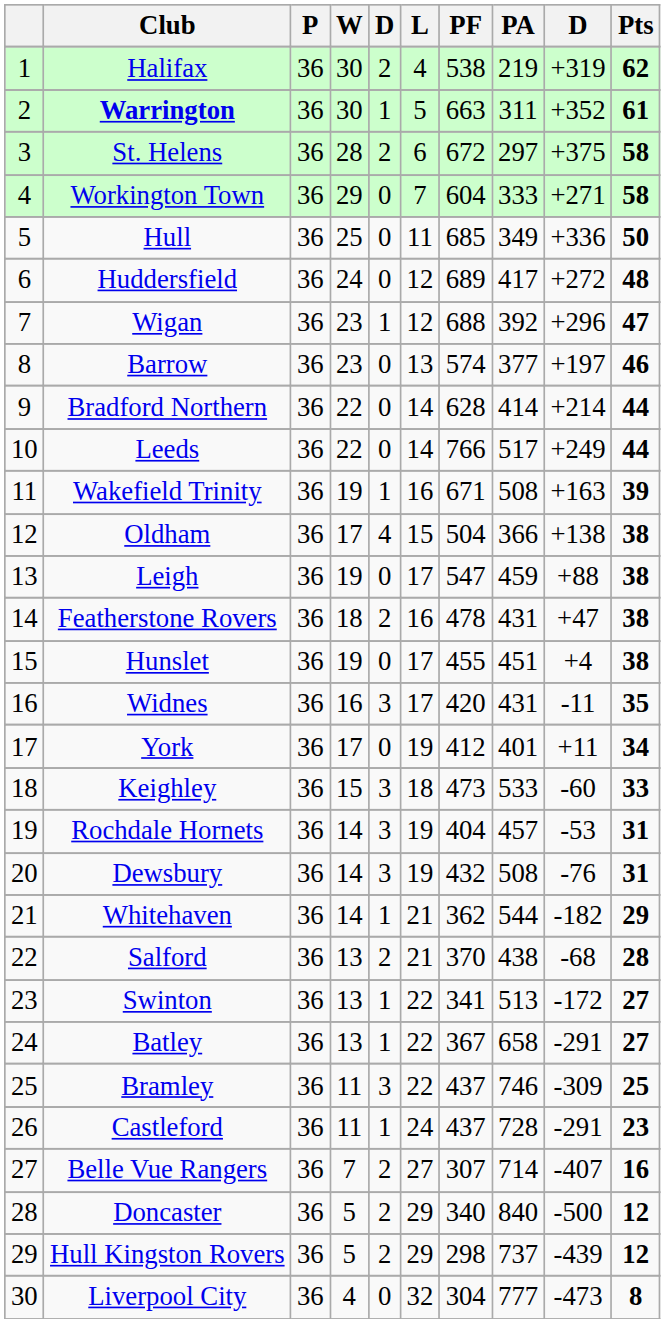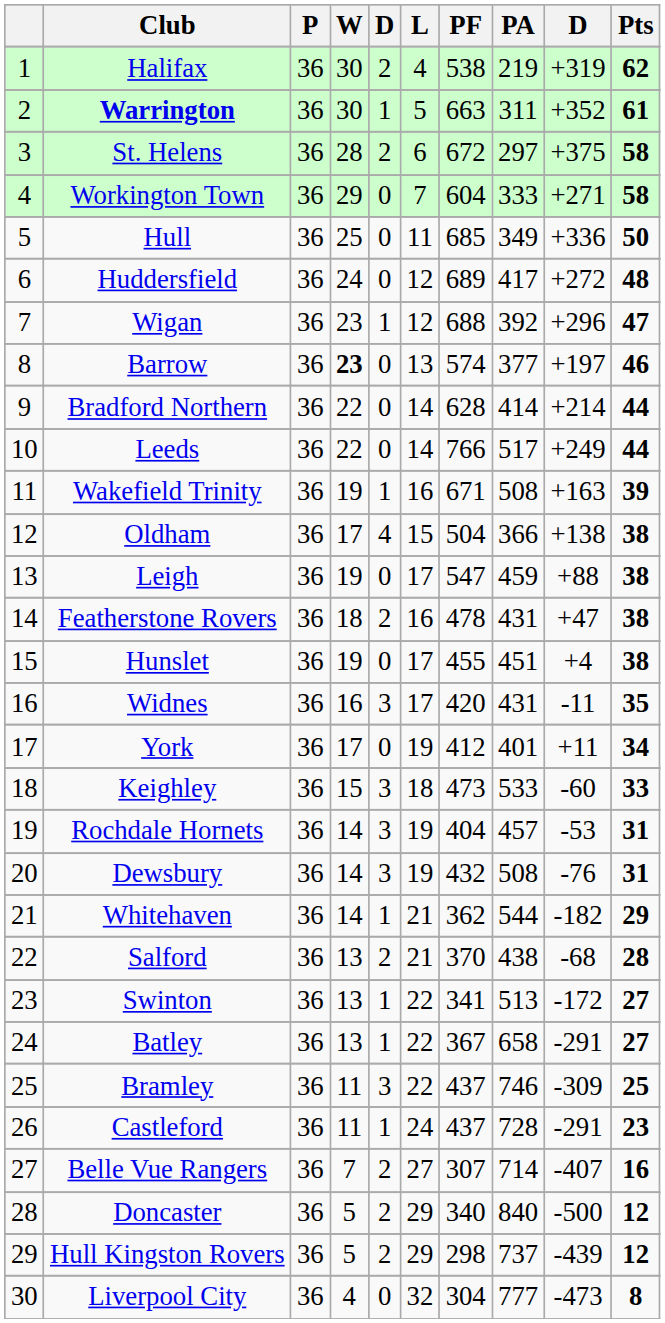(349, 364) normal -> (349, 364) bold
